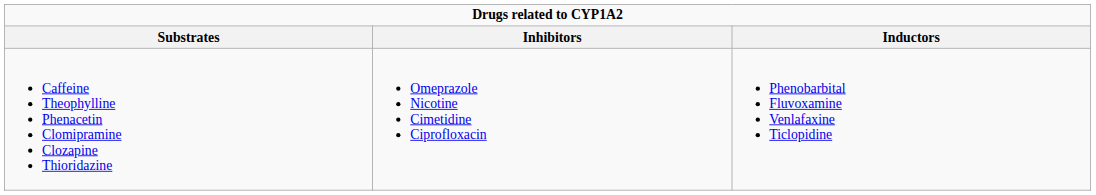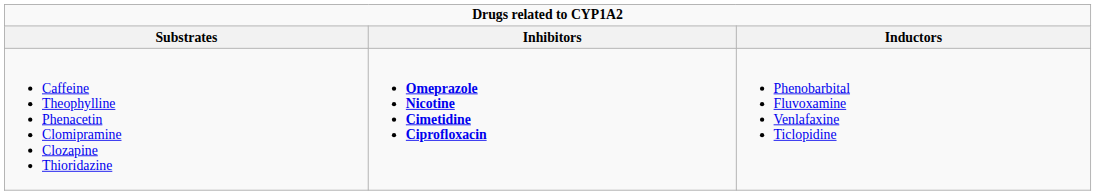(552, 111) normal -> (552, 111) bold
